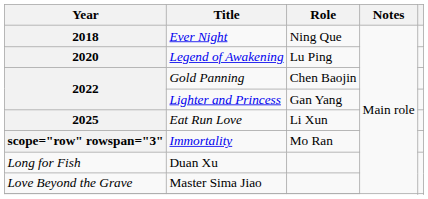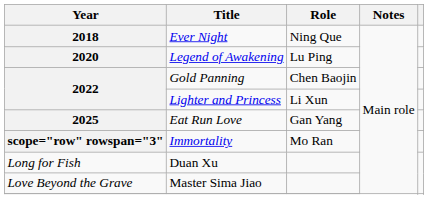(316, 99) Gan Yang -> (309, 99) Li Xun
(309, 120) Li Xun -> (316, 120) Gan Yang
